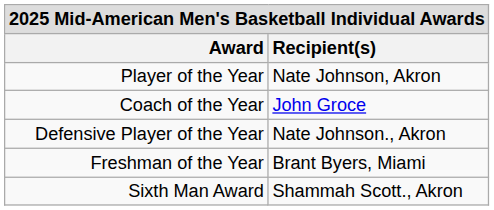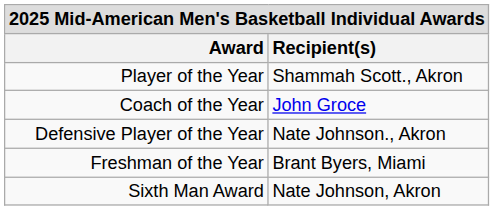(357, 77) Nate Johnson, Akron -> (368, 77) Shammah Scott., Akron
(368, 191) Shammah Scott., Akron -> (357, 191) Nate Johnson, Akron
